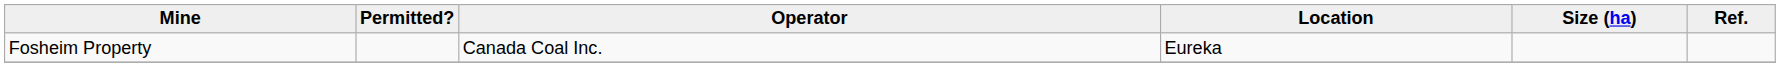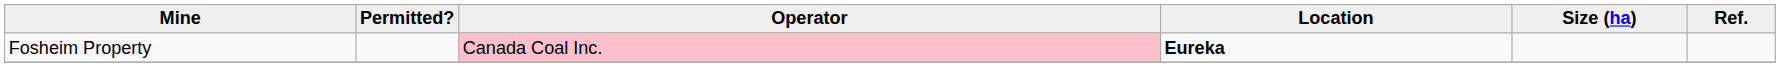(533, 47) no background -> (533, 47) pink background
(1193, 47) normal -> (1195, 47) bold
